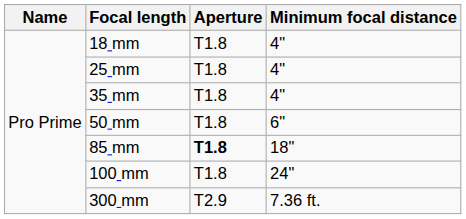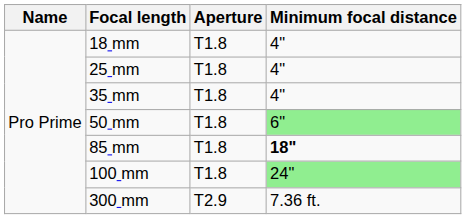(278, 122) no background -> (278, 122) lightgreen background
(210, 148) bold -> (210, 148) normal
(282, 148) normal -> (283, 148) bold
(282, 174) no background -> (282, 174) lightgreen background
